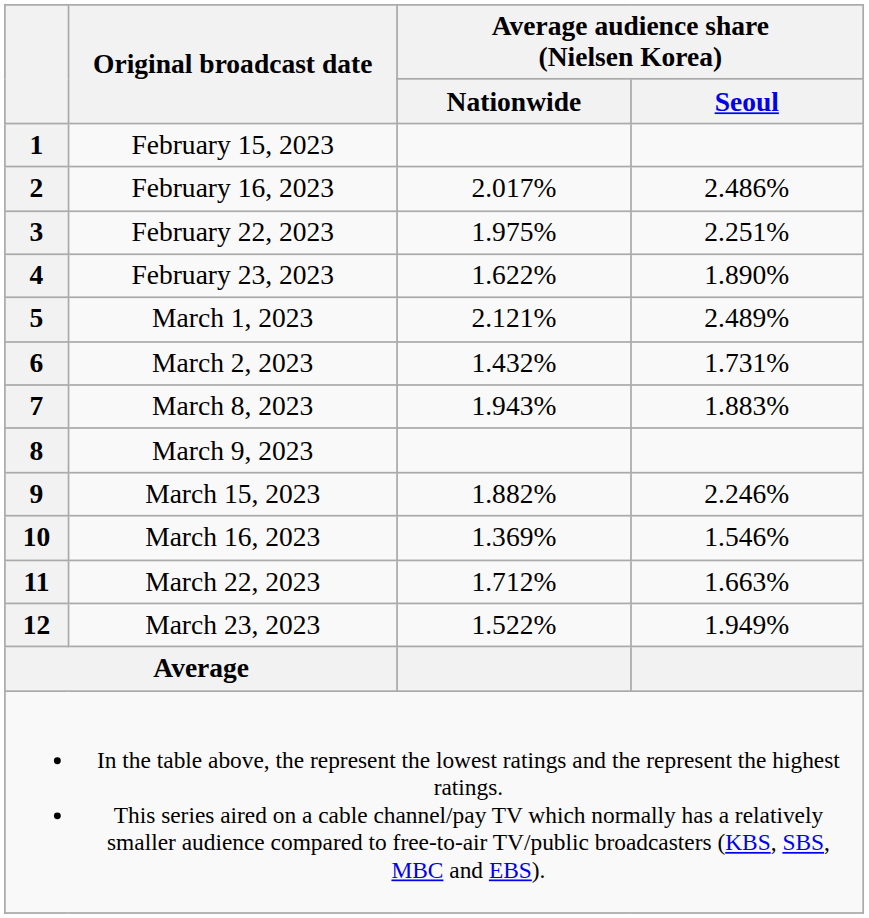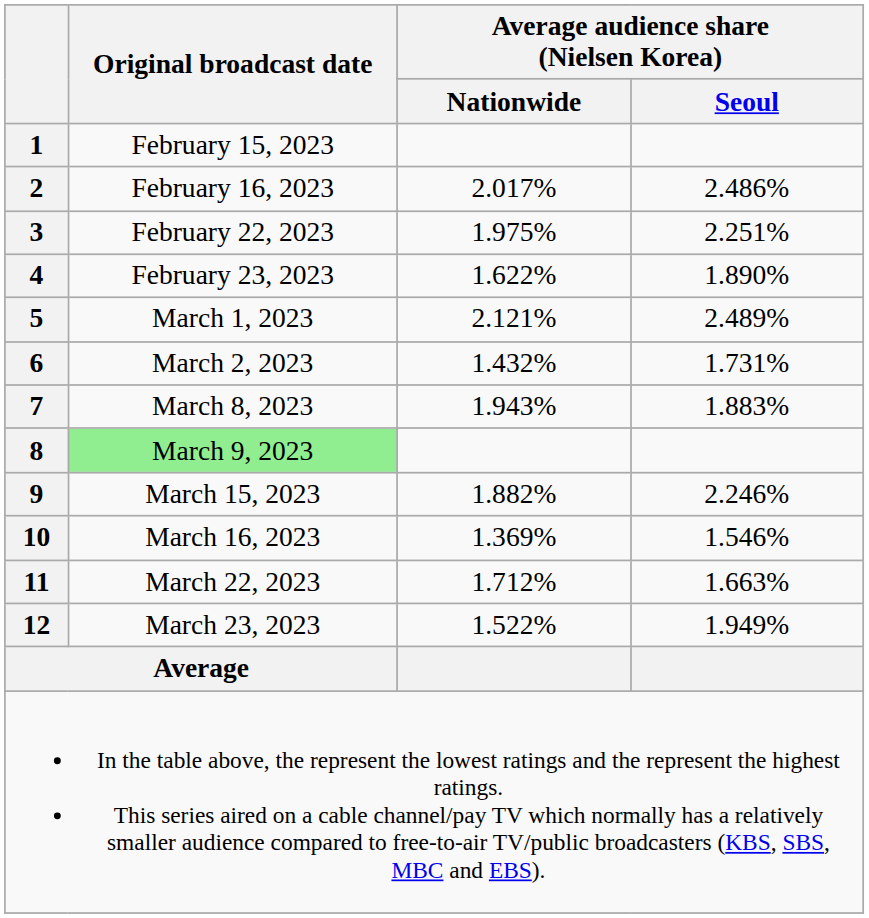(233, 450) no background -> (233, 450) lightgreen background
